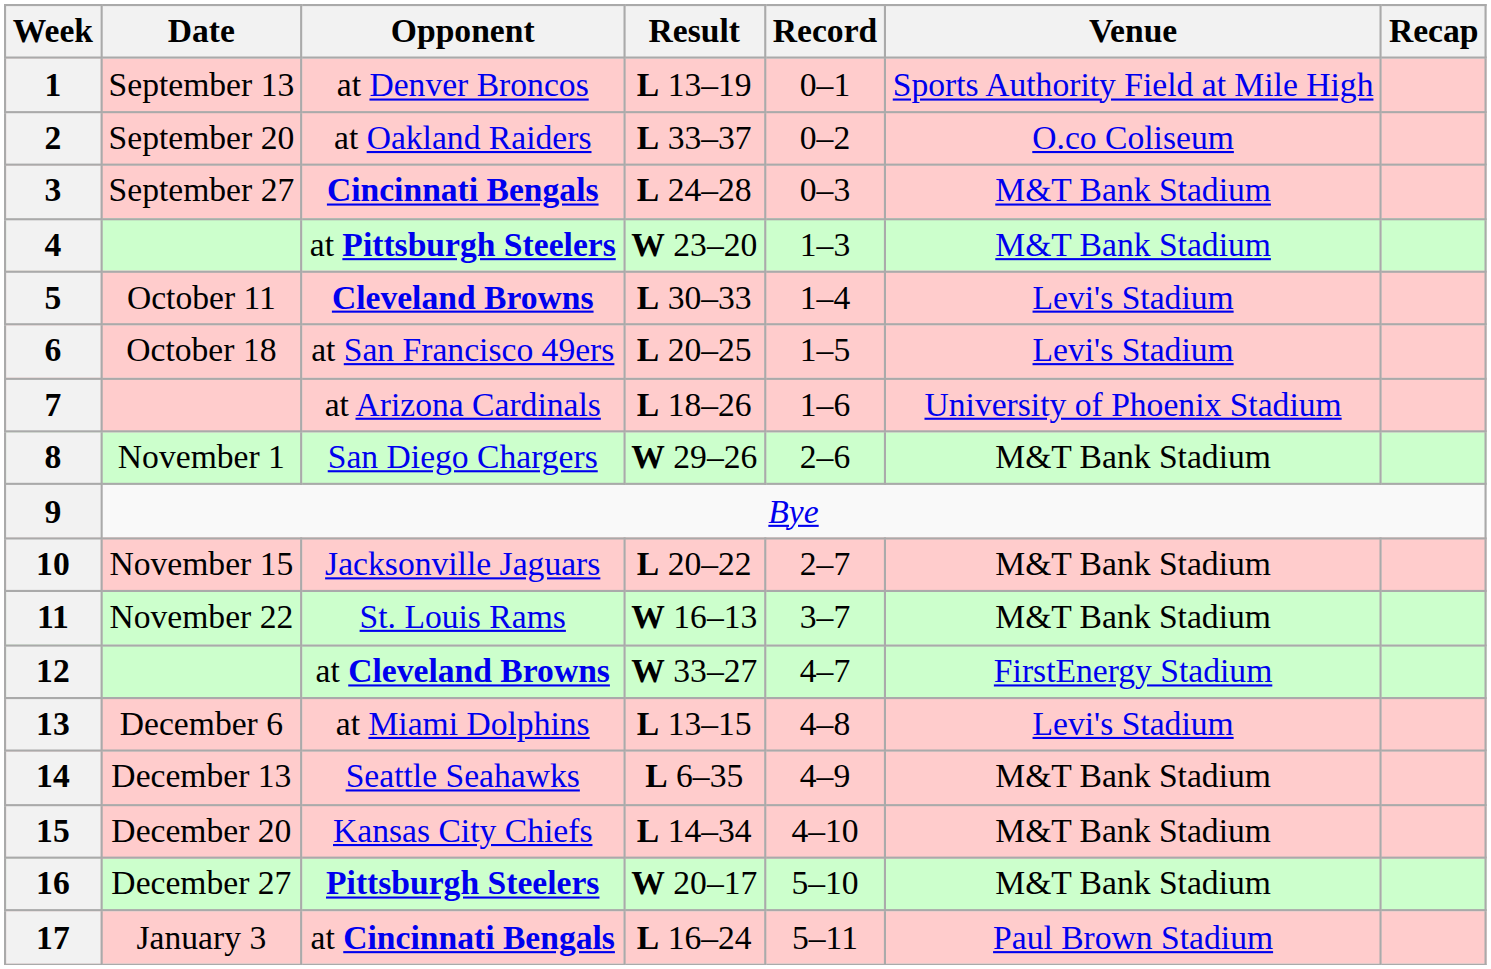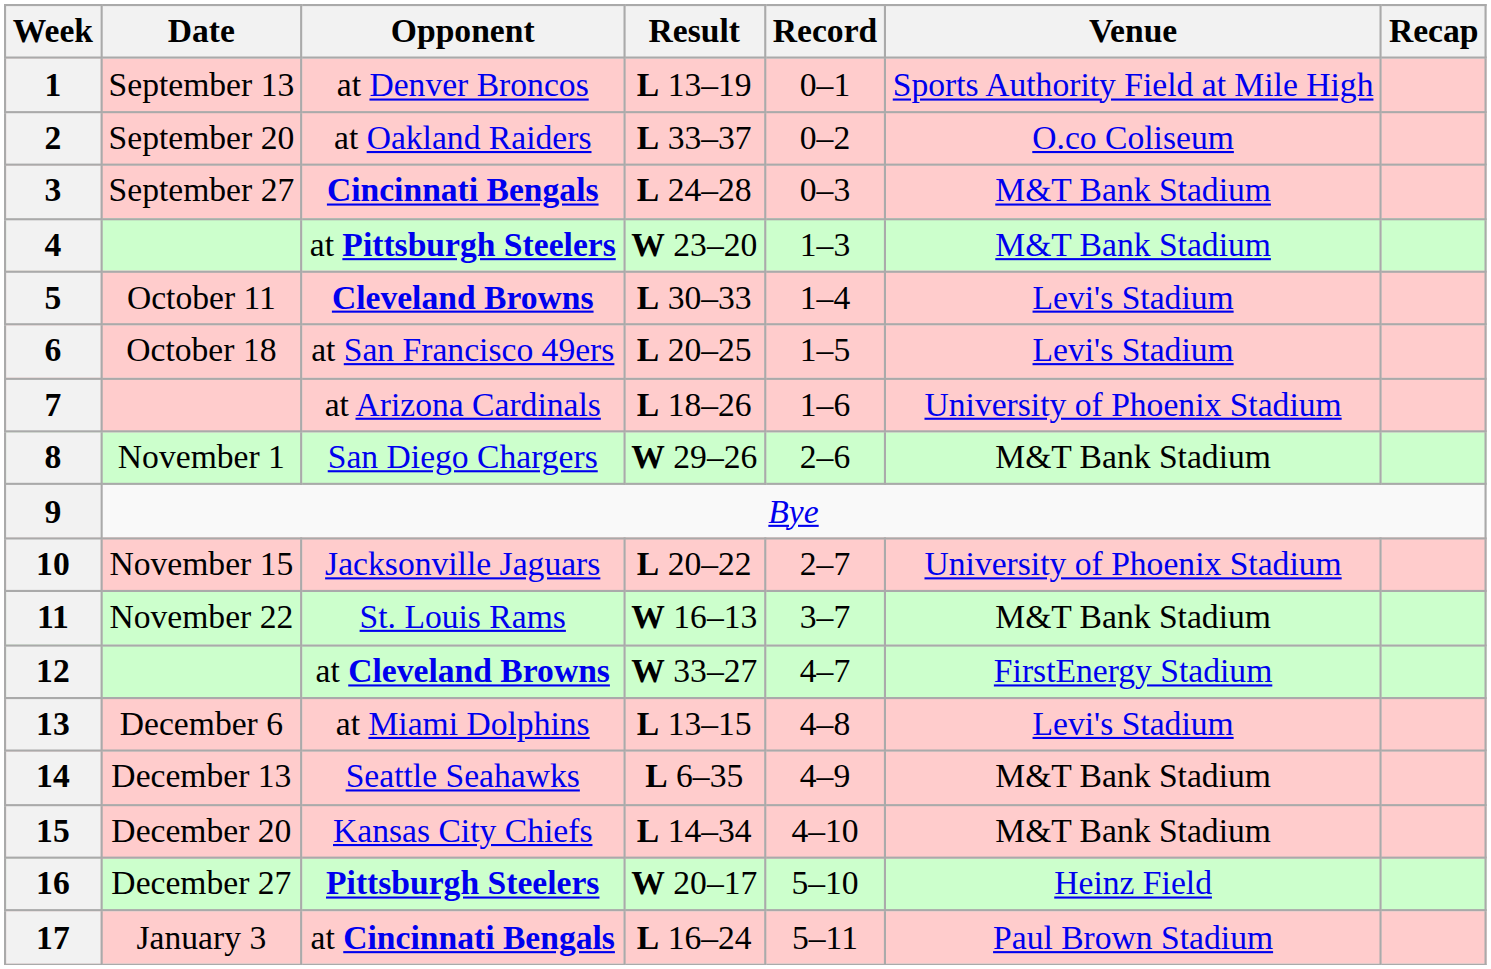(1133, 564) M&T Bank Stadium -> (1133, 564) University of Phoenix Stadium
(1133, 883) M&T Bank Stadium -> (1133, 883) Heinz Field
